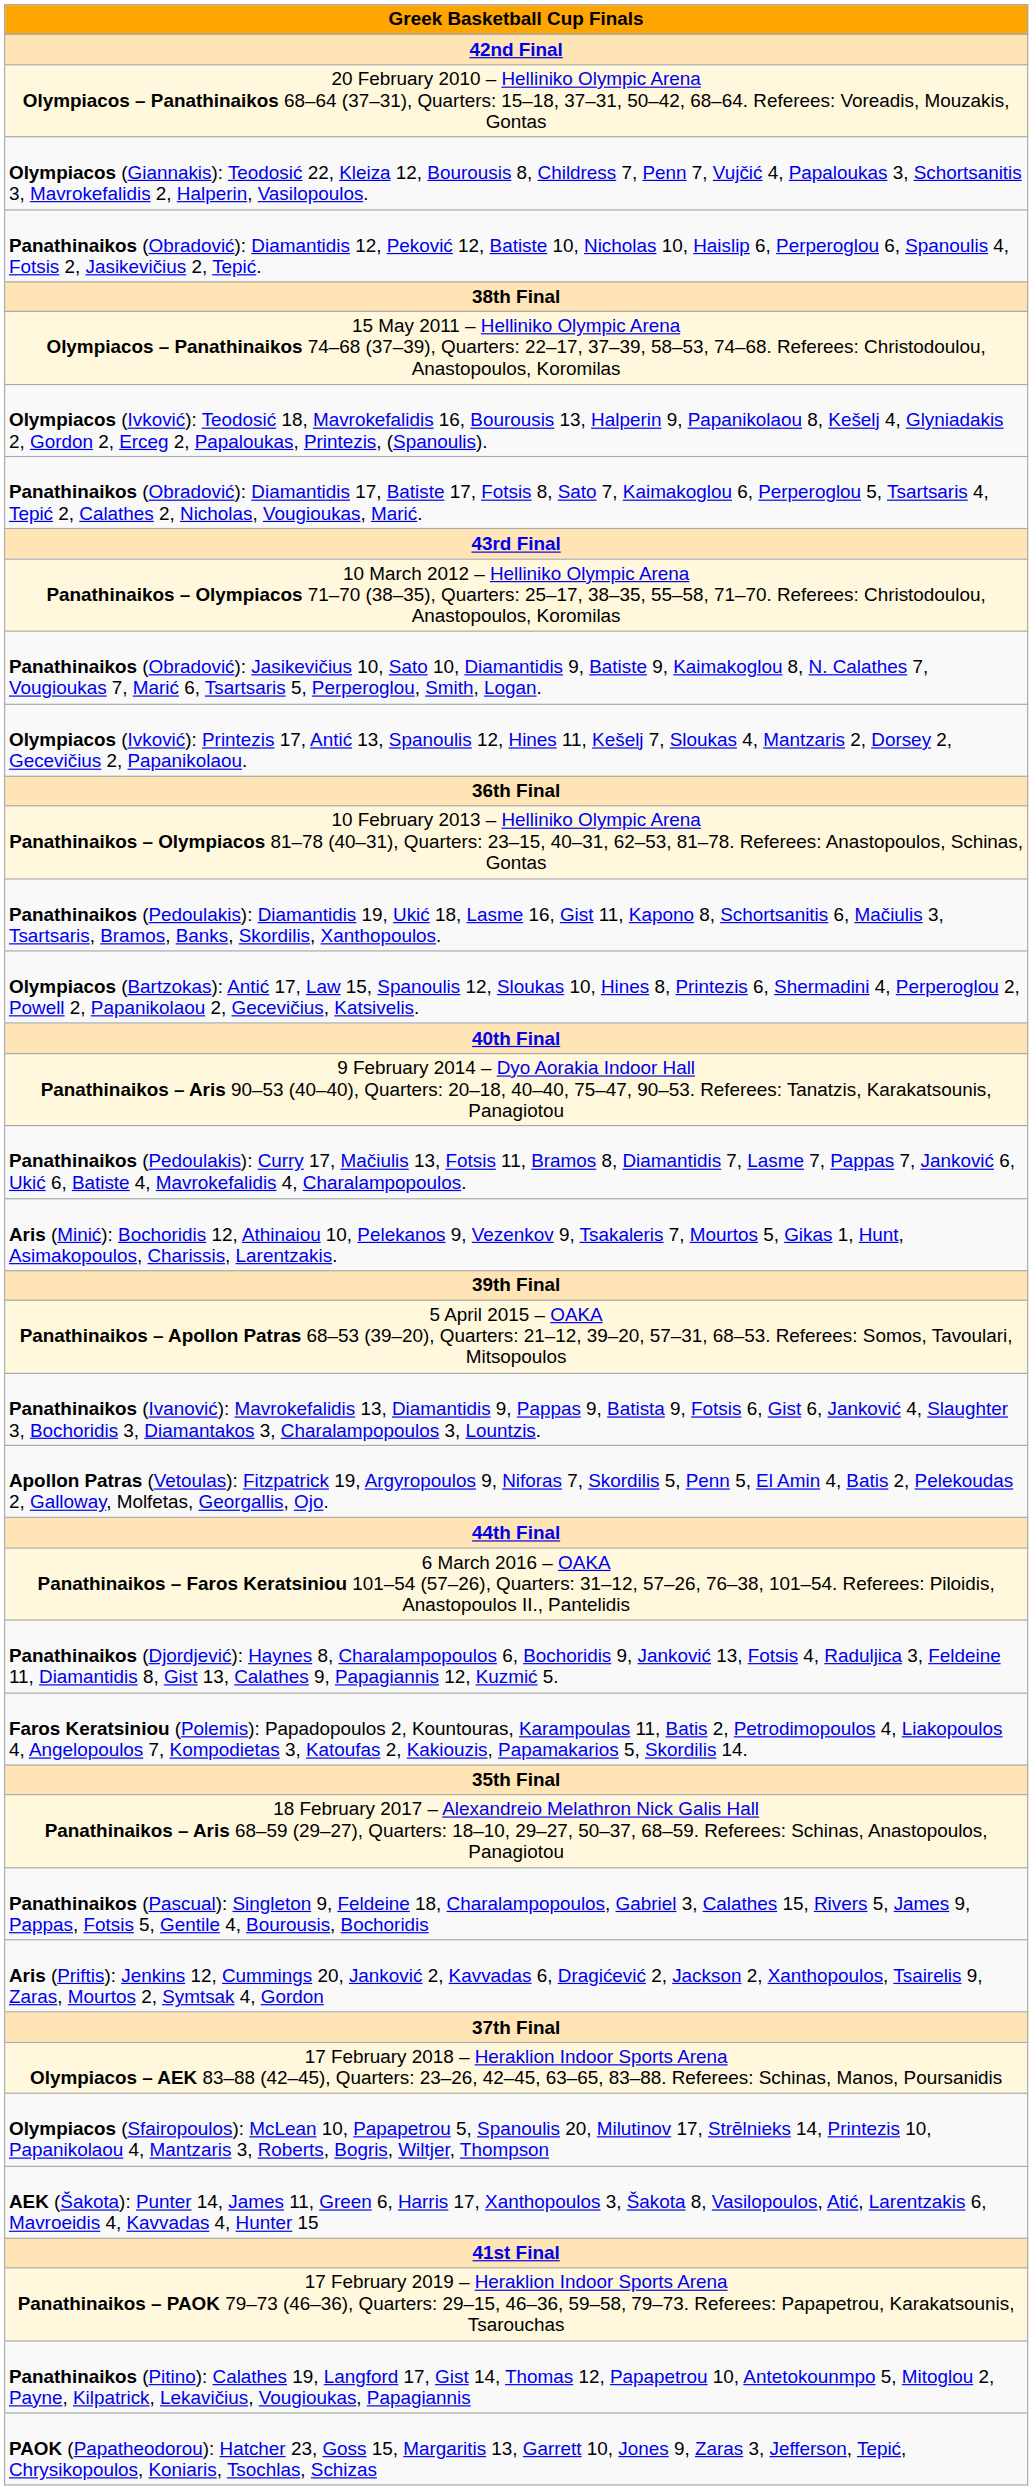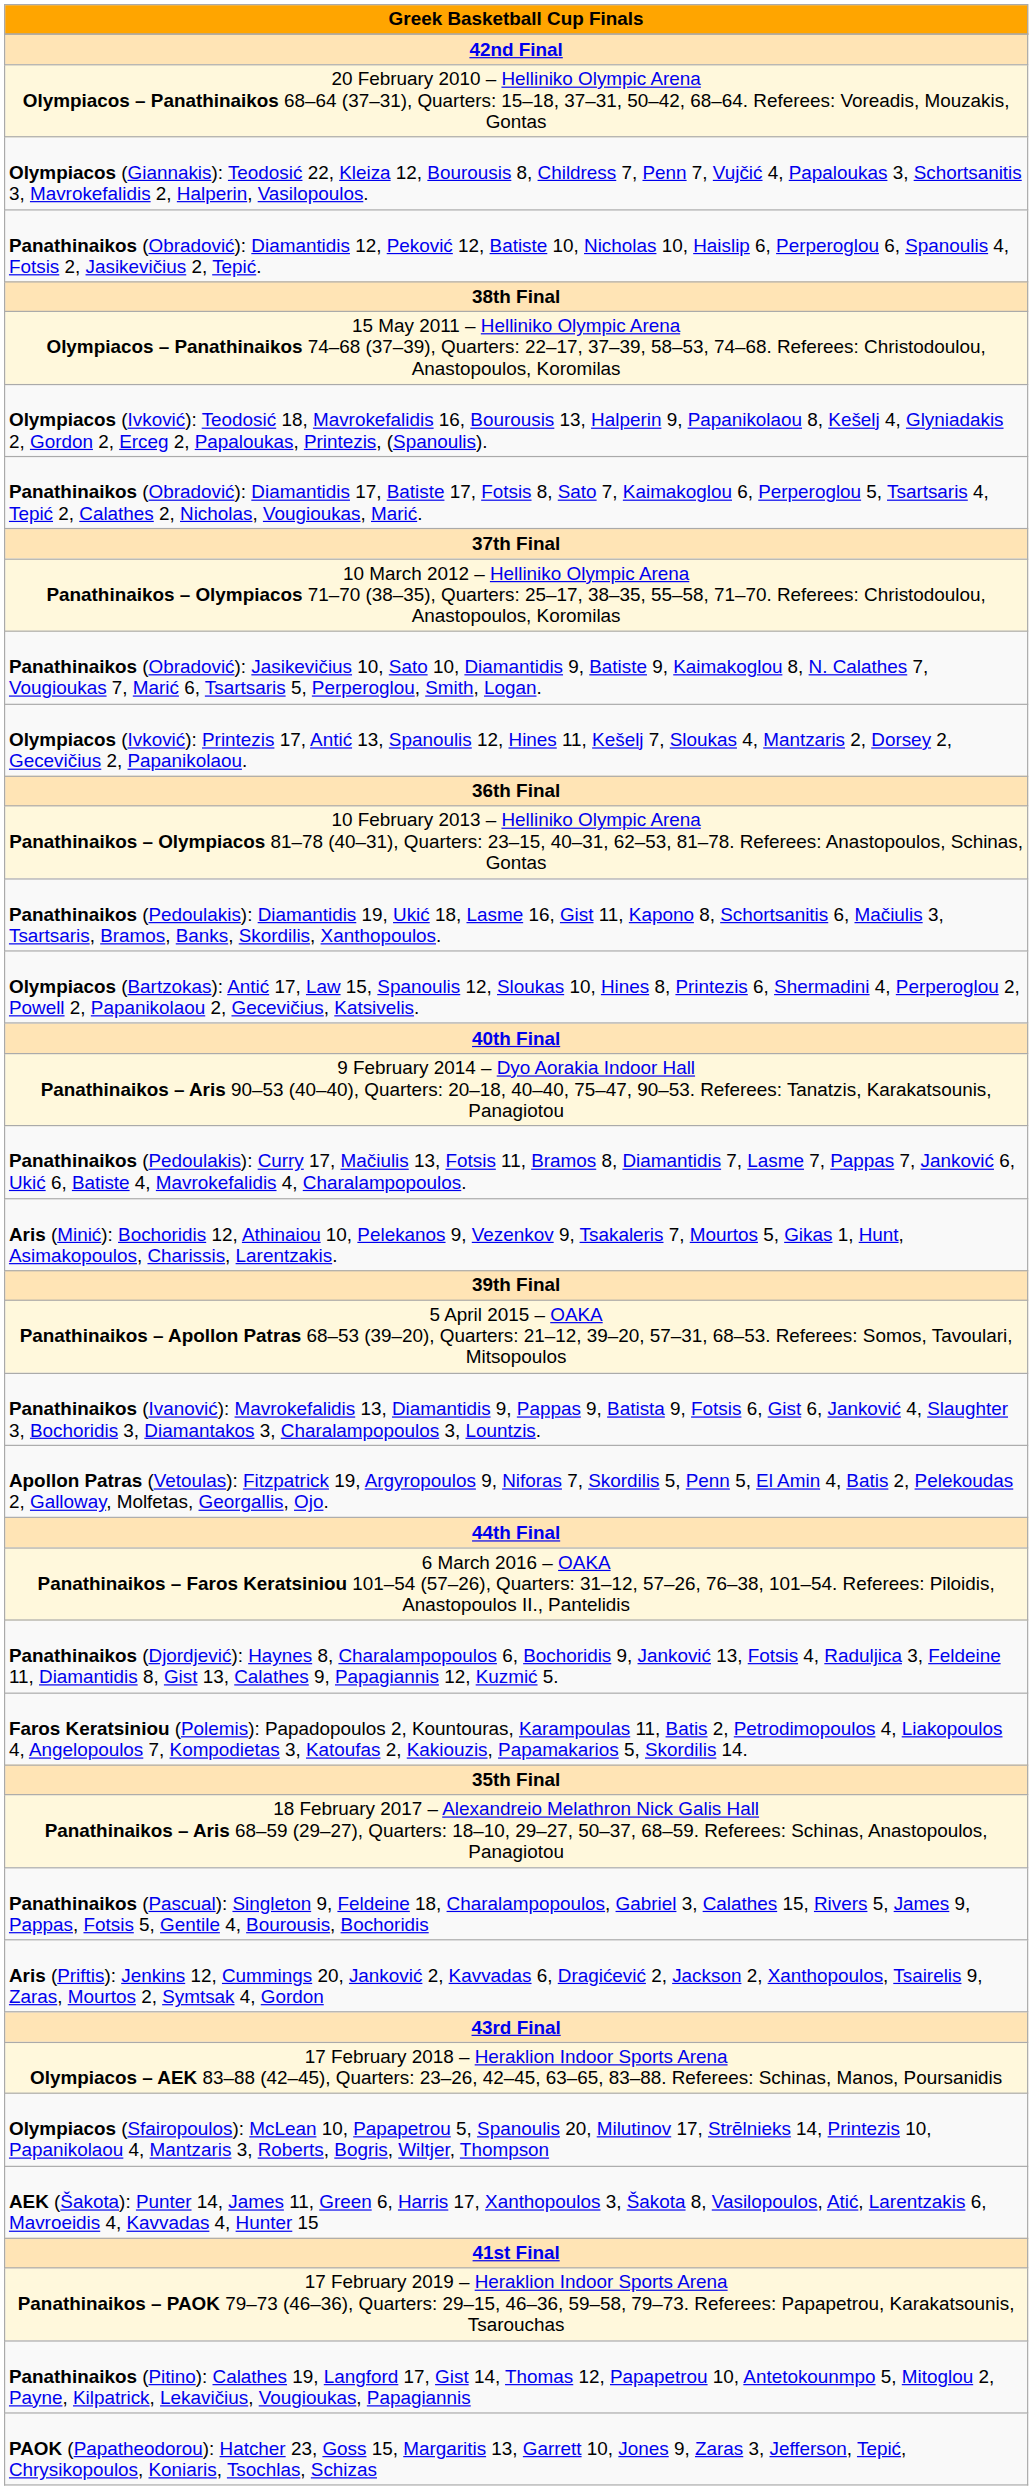(516, 543) 43rd Final -> (516, 543) 37th Final
(516, 2027) 37th Final -> (516, 2027) 43rd Final
